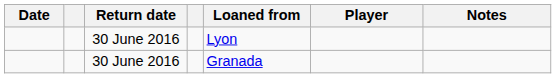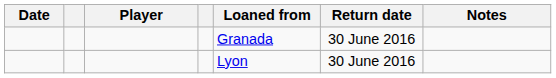columns swapped: (366, 15) <-> (136, 15)
(222, 38) Lyon -> (245, 38) Granada
(235, 61) Granada -> (232, 61) Lyon
